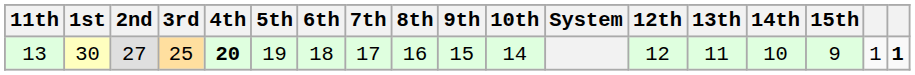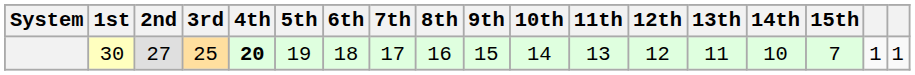columns swapped: (586, 21) <-> (34, 21)
(835, 53) 9 -> (835, 53) 7
(898, 53) bold -> (898, 53) normal
